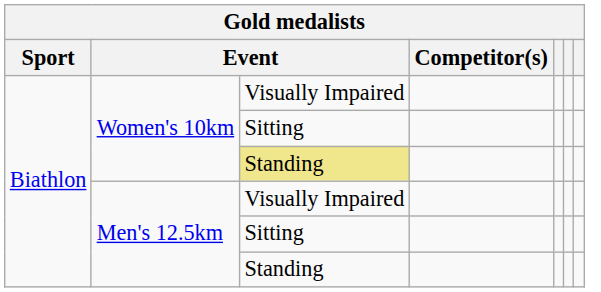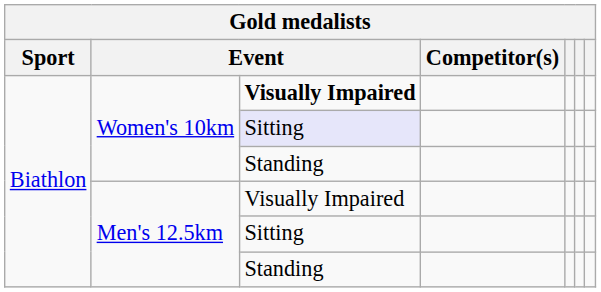(324, 92) normal -> (330, 92) bold
(274, 127) no background -> (274, 127) lavender background
(284, 163) khaki background -> (284, 163) no background
